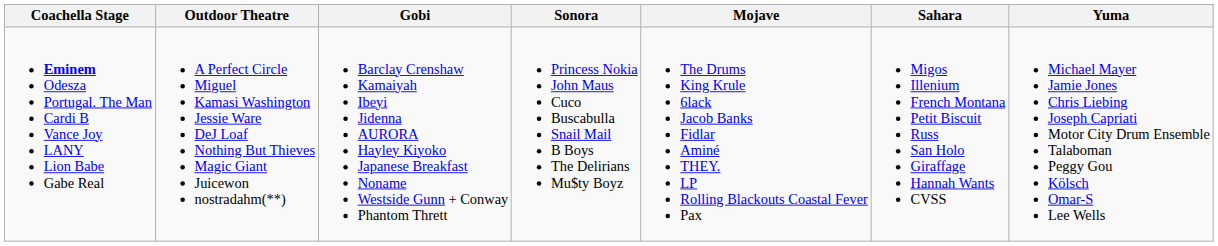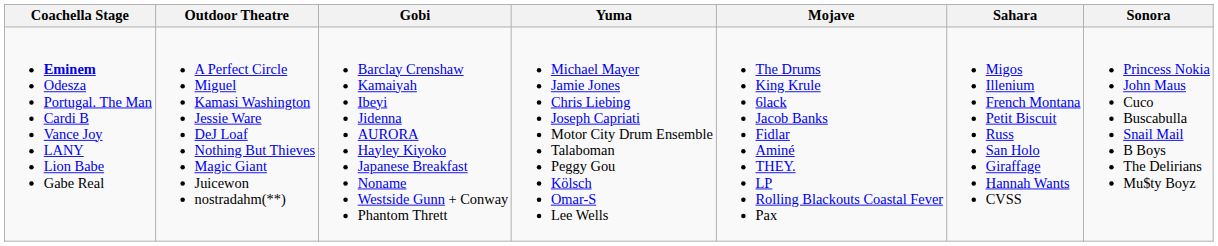columns swapped: (576, 15) <-> (1111, 15)
